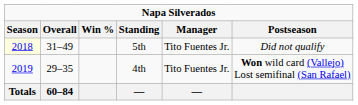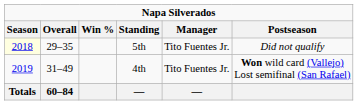(60, 46) 31–49 -> (60, 46) 29–35
(60, 69) 29–35 -> (60, 69) 31–49
